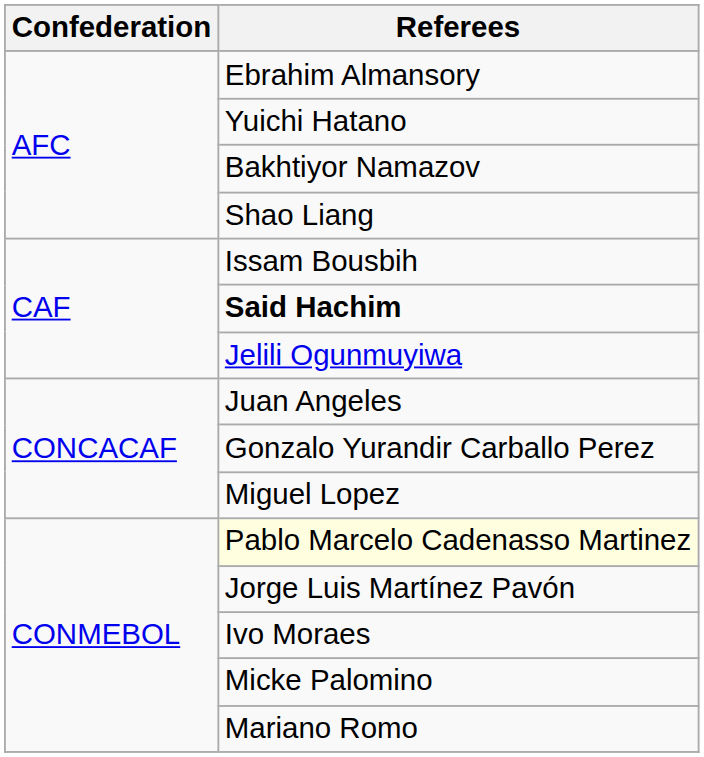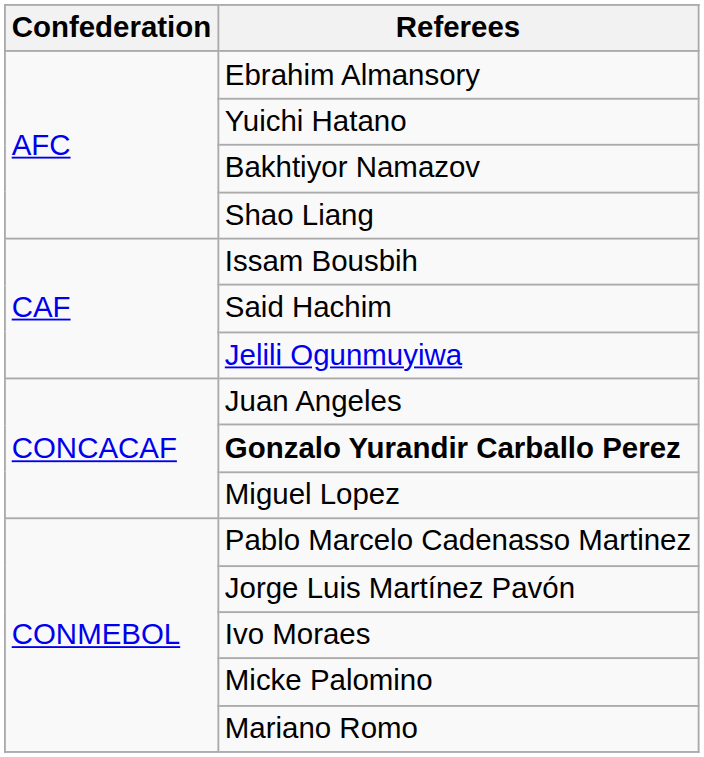(313, 307) bold -> (308, 307) normal
(440, 448) normal -> (453, 448) bold
(458, 541) lightyellow background -> (458, 541) no background
